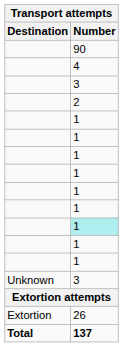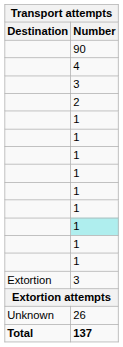(31, 280) Unknown -> (29, 280) Extortion
(29, 315) Extortion -> (31, 315) Unknown
